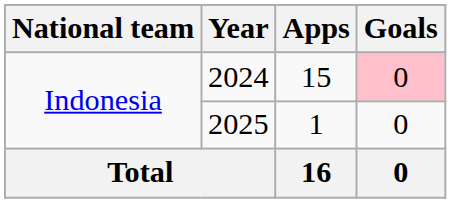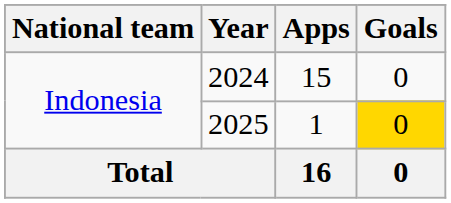(401, 76) pink background -> (401, 76) no background
(401, 124) no background -> (401, 124) gold background
